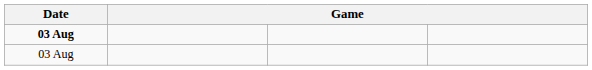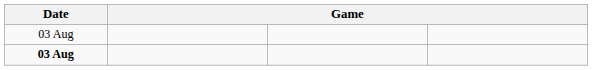(56, 34) bold -> (56, 34) normal
(56, 54) normal -> (56, 54) bold
